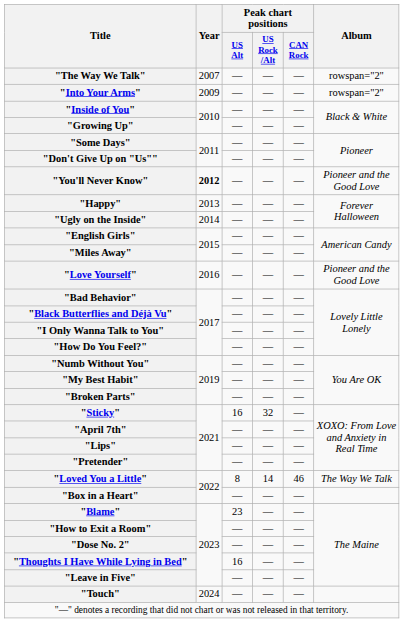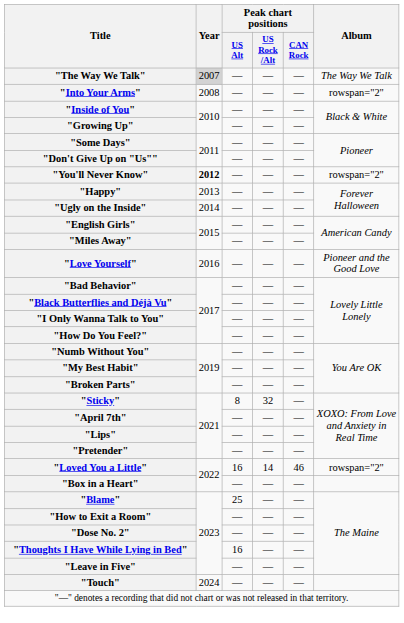(209, 76) no background -> (209, 76) lightgrey background
(356, 76) rowspan="2" -> (356, 76) The Way We Talk
(209, 92) 2009 -> (209, 92) 2008
(356, 181) Pioneer and the Good Love -> (356, 175) rowspan="2"
(237, 413) 16 -> (237, 401) 8
(237, 479) 8 -> (237, 467) 16
(356, 479) The Way We Talk -> (356, 467) rowspan="2"
(237, 512) 23 -> (237, 500) 25
